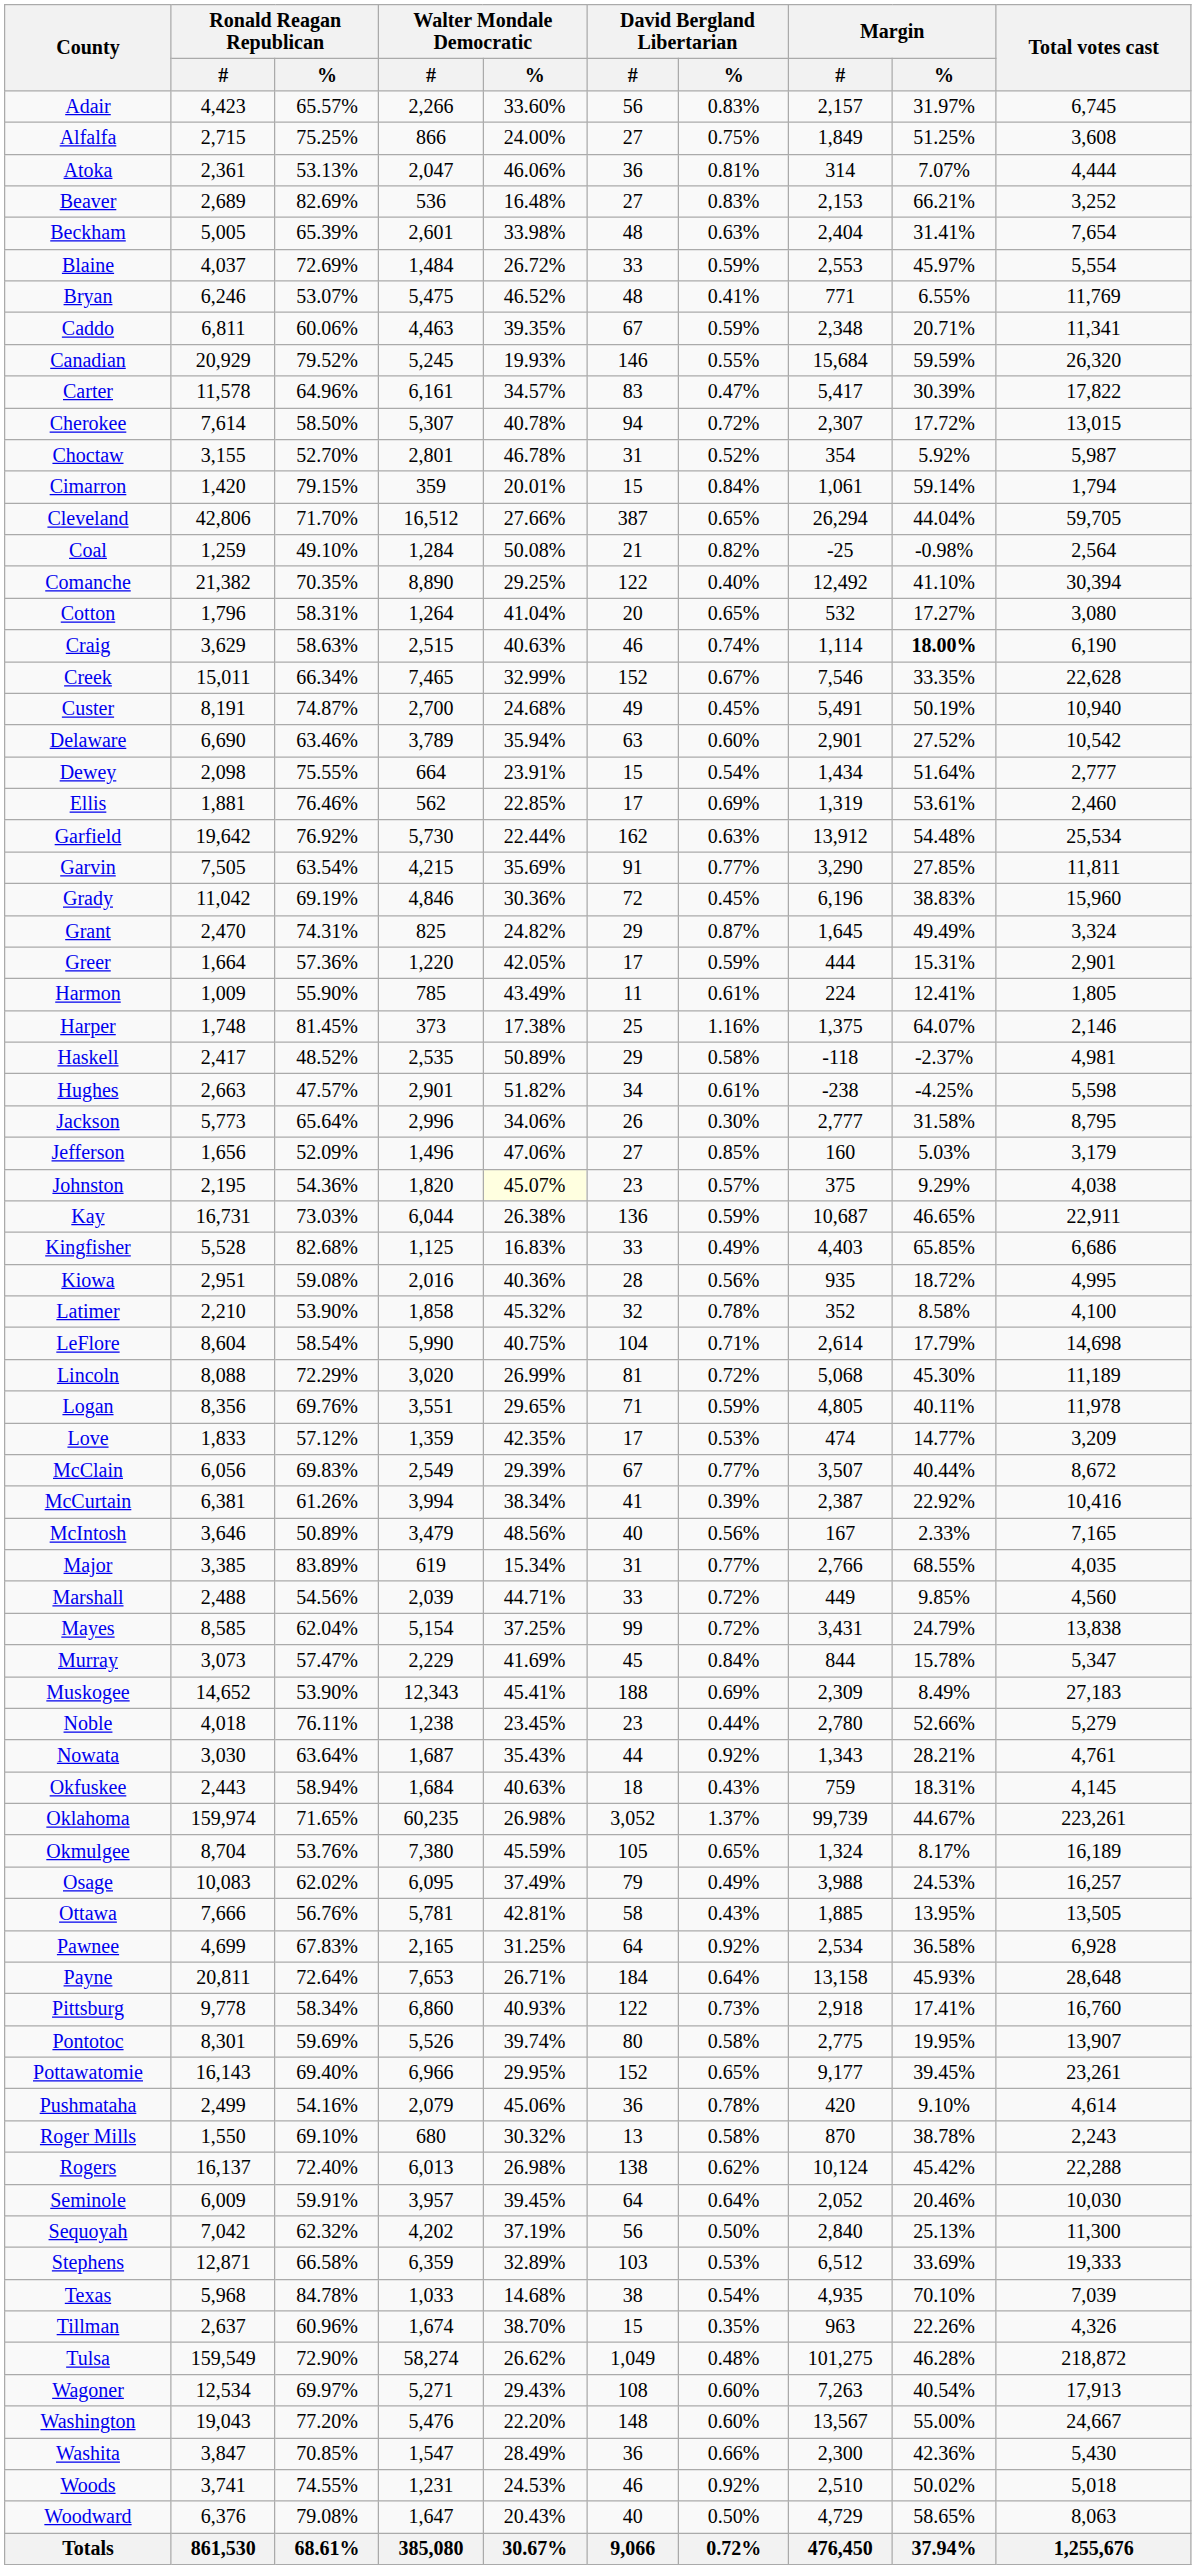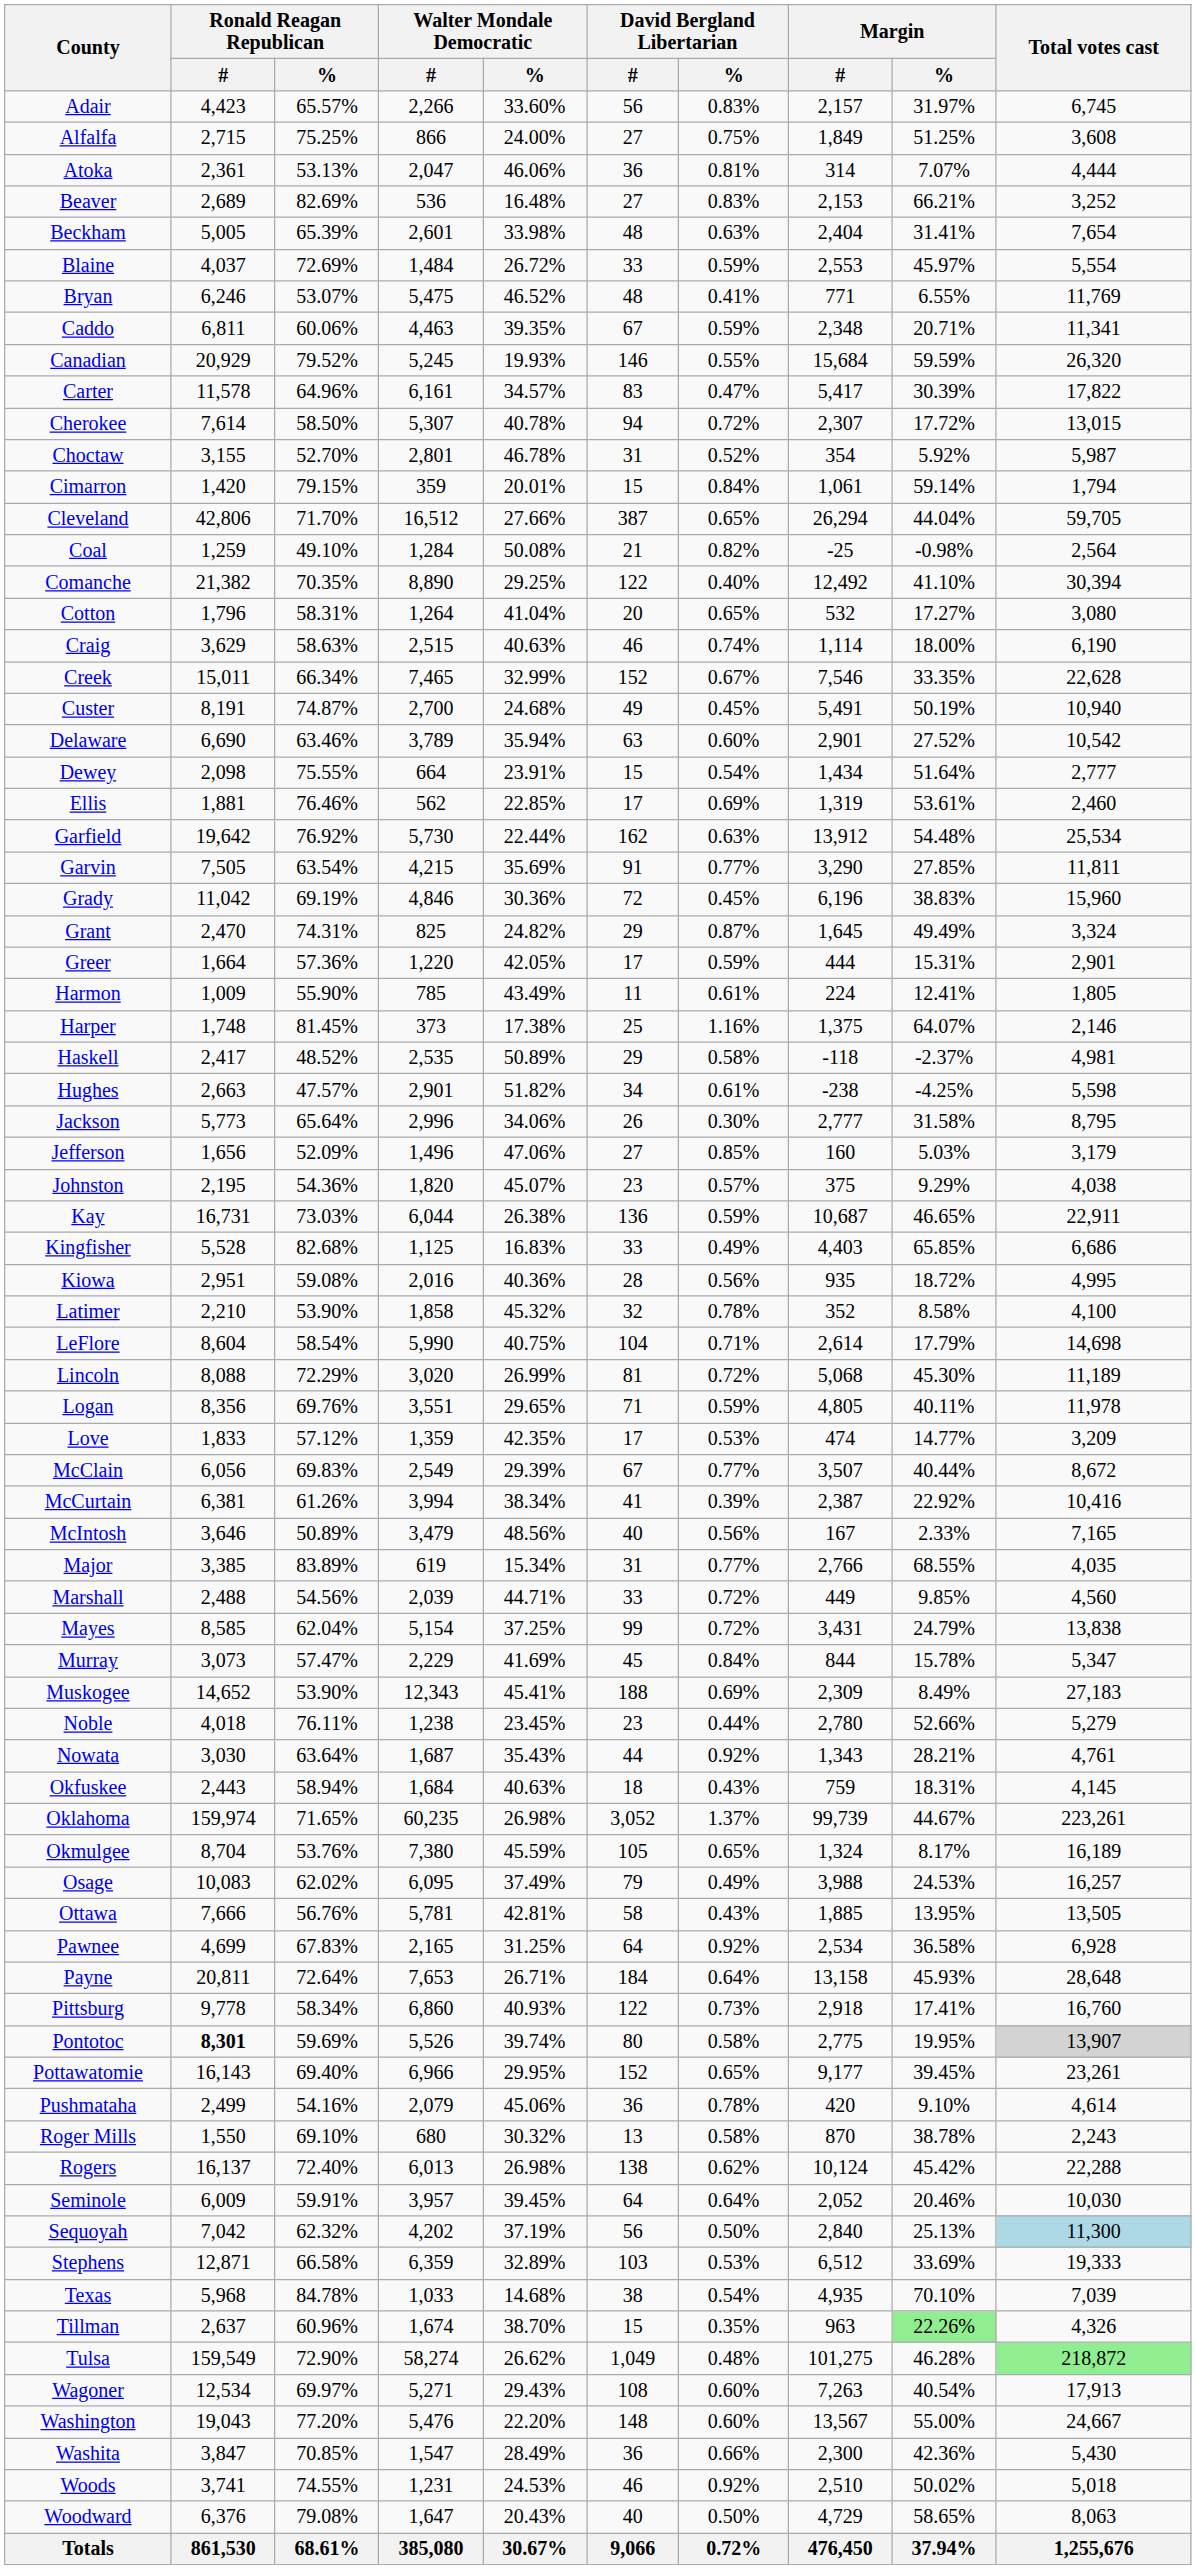(944, 645) bold -> (944, 645) normal
(535, 1184) lightyellow background -> (535, 1184) no background
(223, 2041) normal -> (223, 2041) bold
(1094, 2041) no background -> (1094, 2041) lightgrey background
(1094, 2231) no background -> (1094, 2231) lightblue background
(944, 2326) no background -> (944, 2326) lightgreen background
(1094, 2358) no background -> (1094, 2358) lightgreen background
